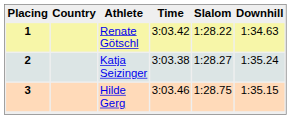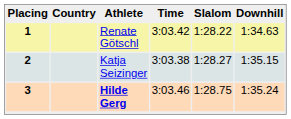(260, 60) 1:35.24 -> (260, 60) 1:35.15
(113, 97) normal -> (114, 97) bold
(260, 90) 1:35.15 -> (260, 90) 1:35.24
